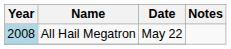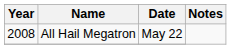(21, 34) lightblue background -> (21, 34) no background
